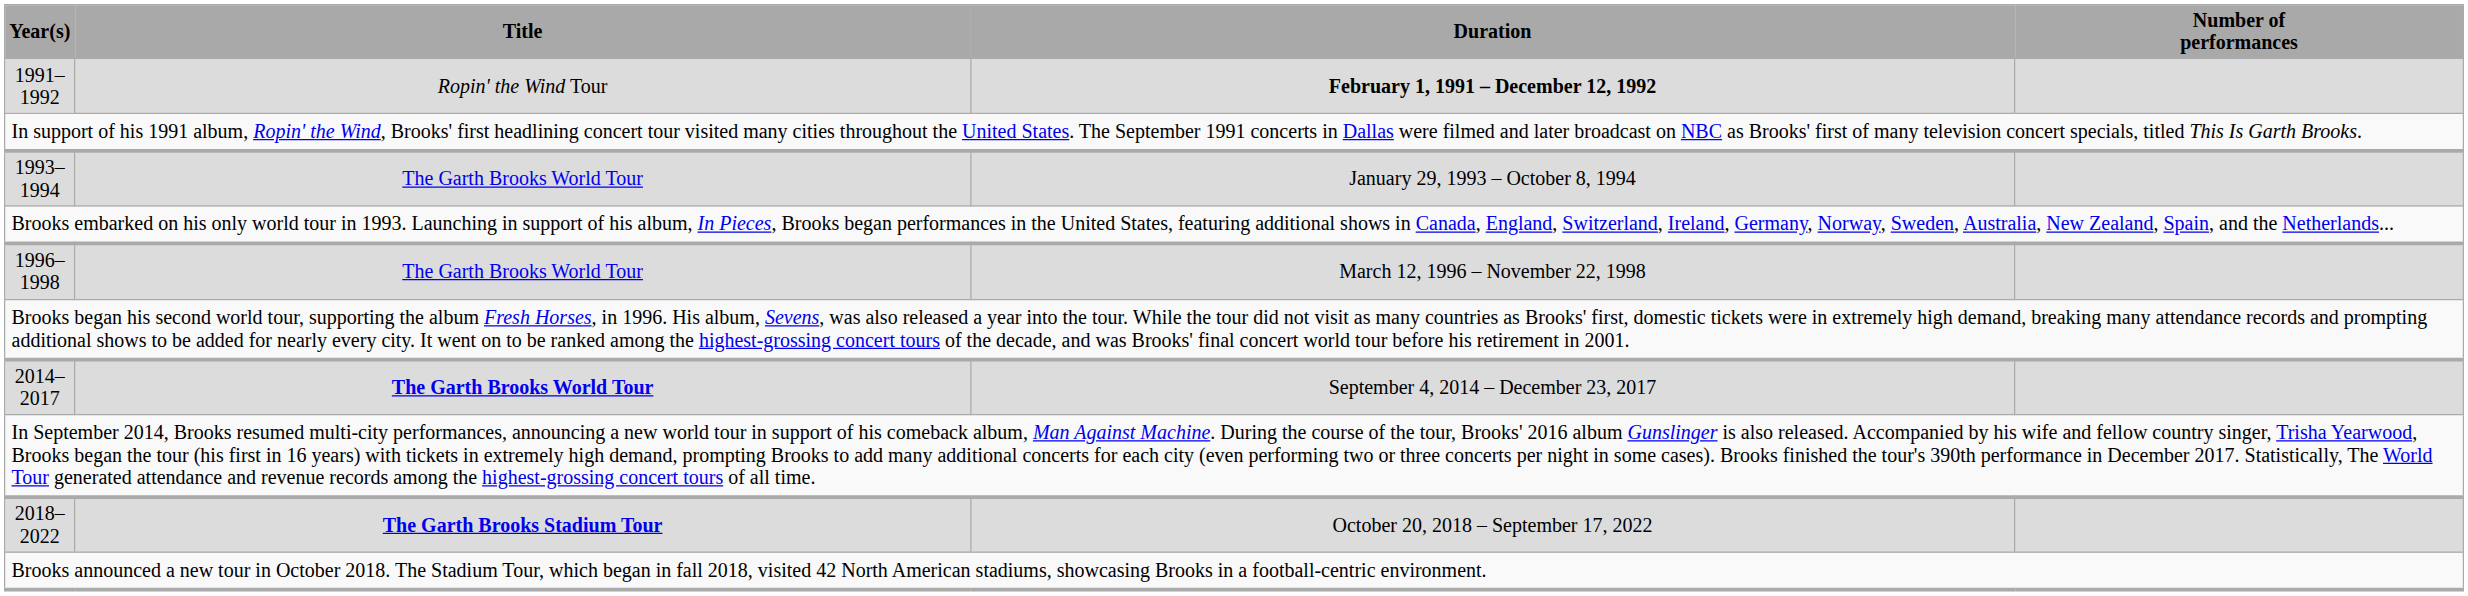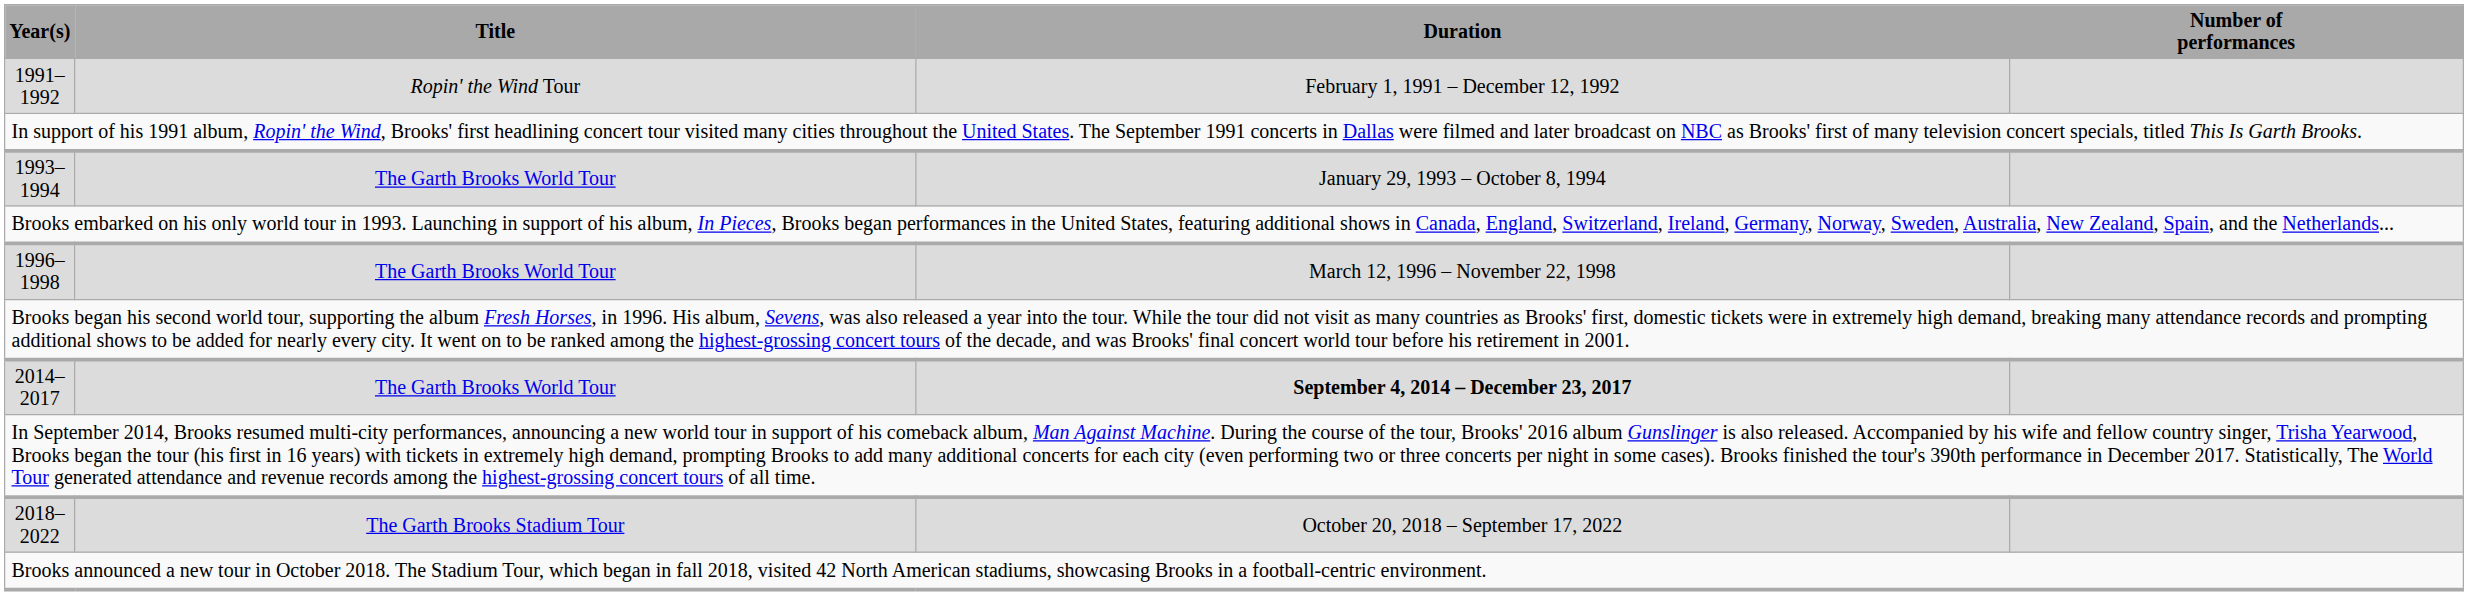(1492, 85) bold -> (1462, 85) normal
(523, 387) bold -> (495, 387) normal
(1492, 387) normal -> (1462, 387) bold
(523, 525) bold -> (495, 525) normal
